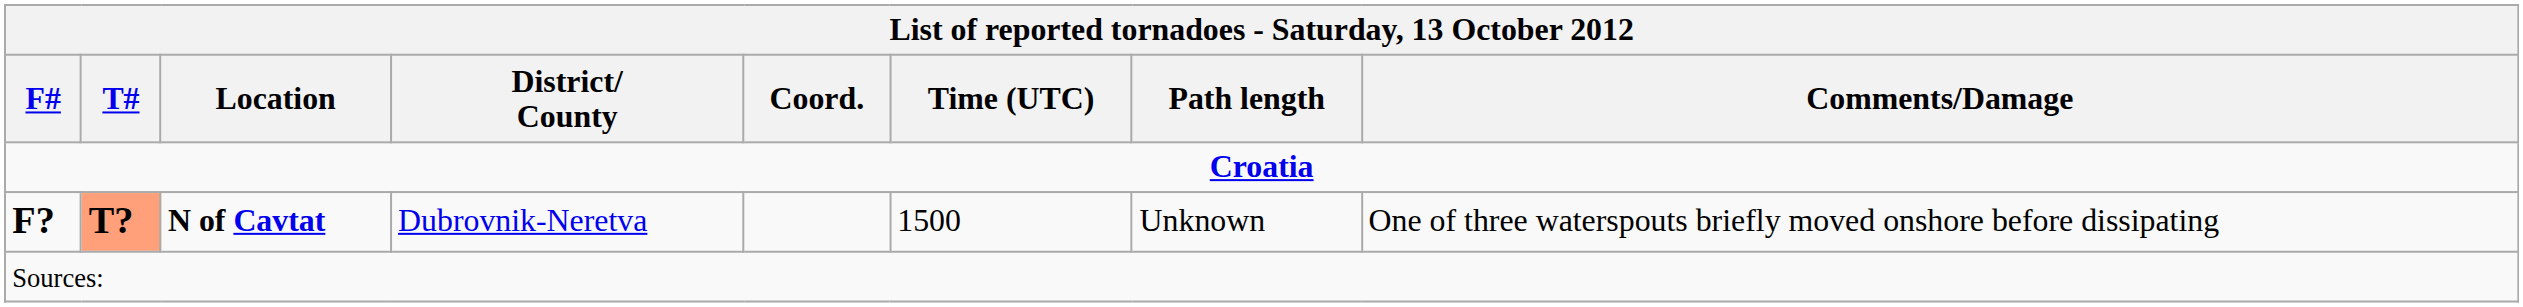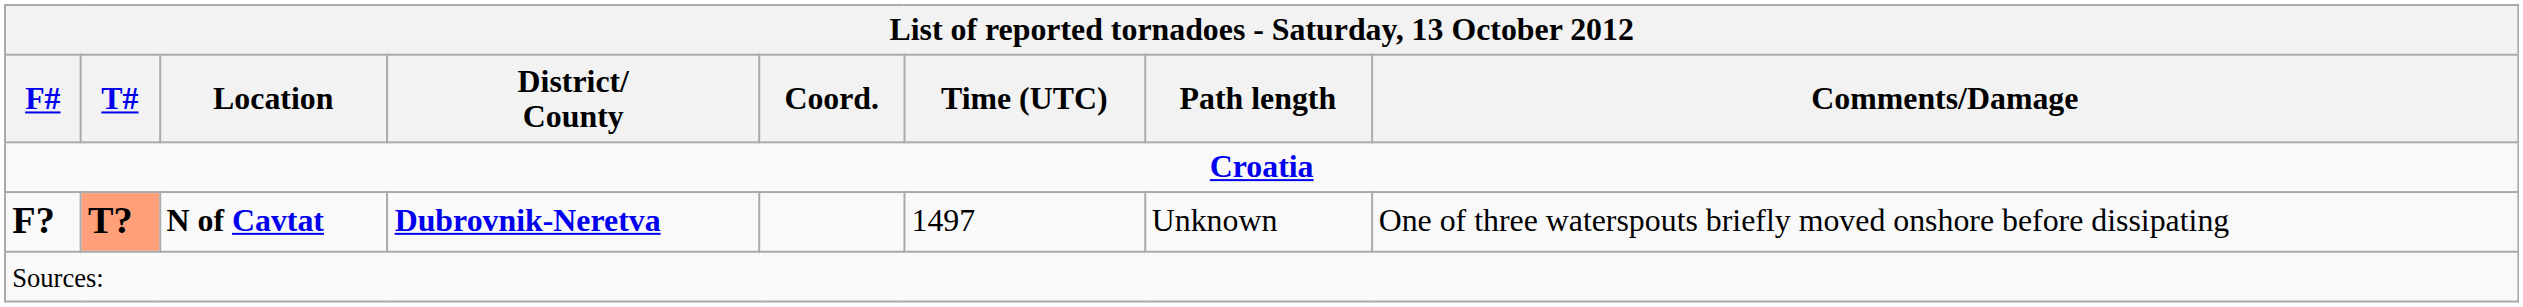(523, 221) normal -> (528, 221) bold
(929, 221) 1500 -> (943, 221) 1497
